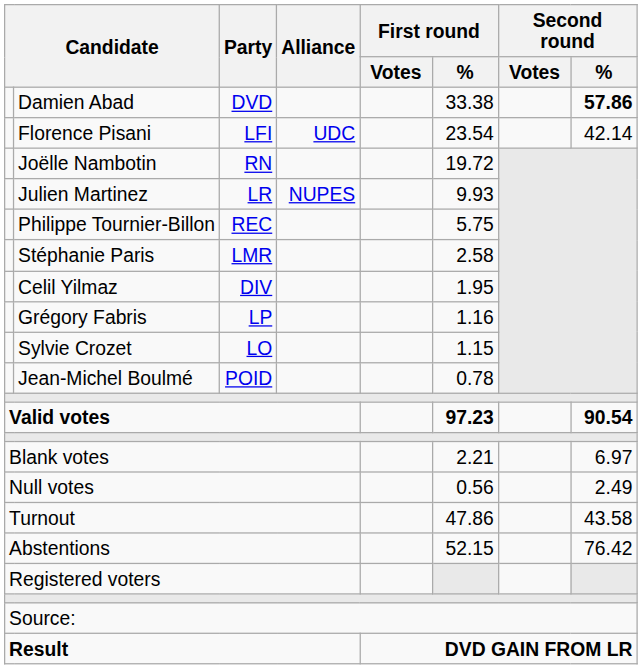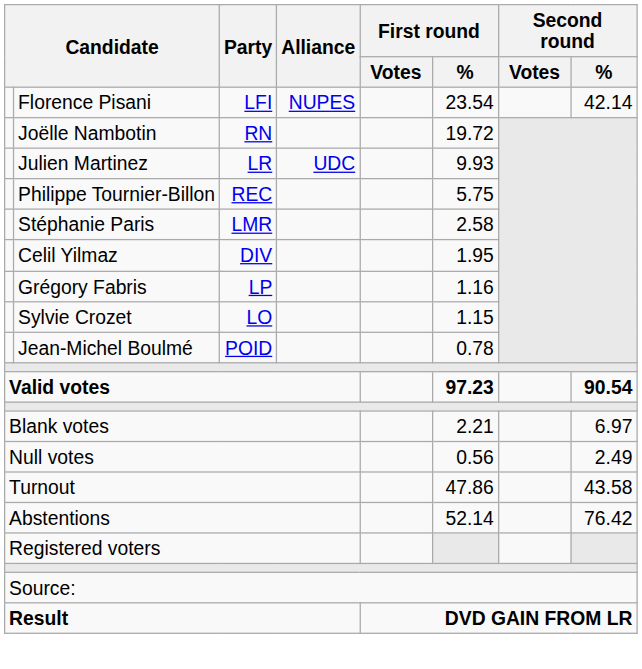- row: (76, 103)
(334, 133) UDC -> (322, 103) NUPES
(322, 194) NUPES -> (334, 164) UDC
(470, 549) 52.15 -> (470, 518) 52.14
